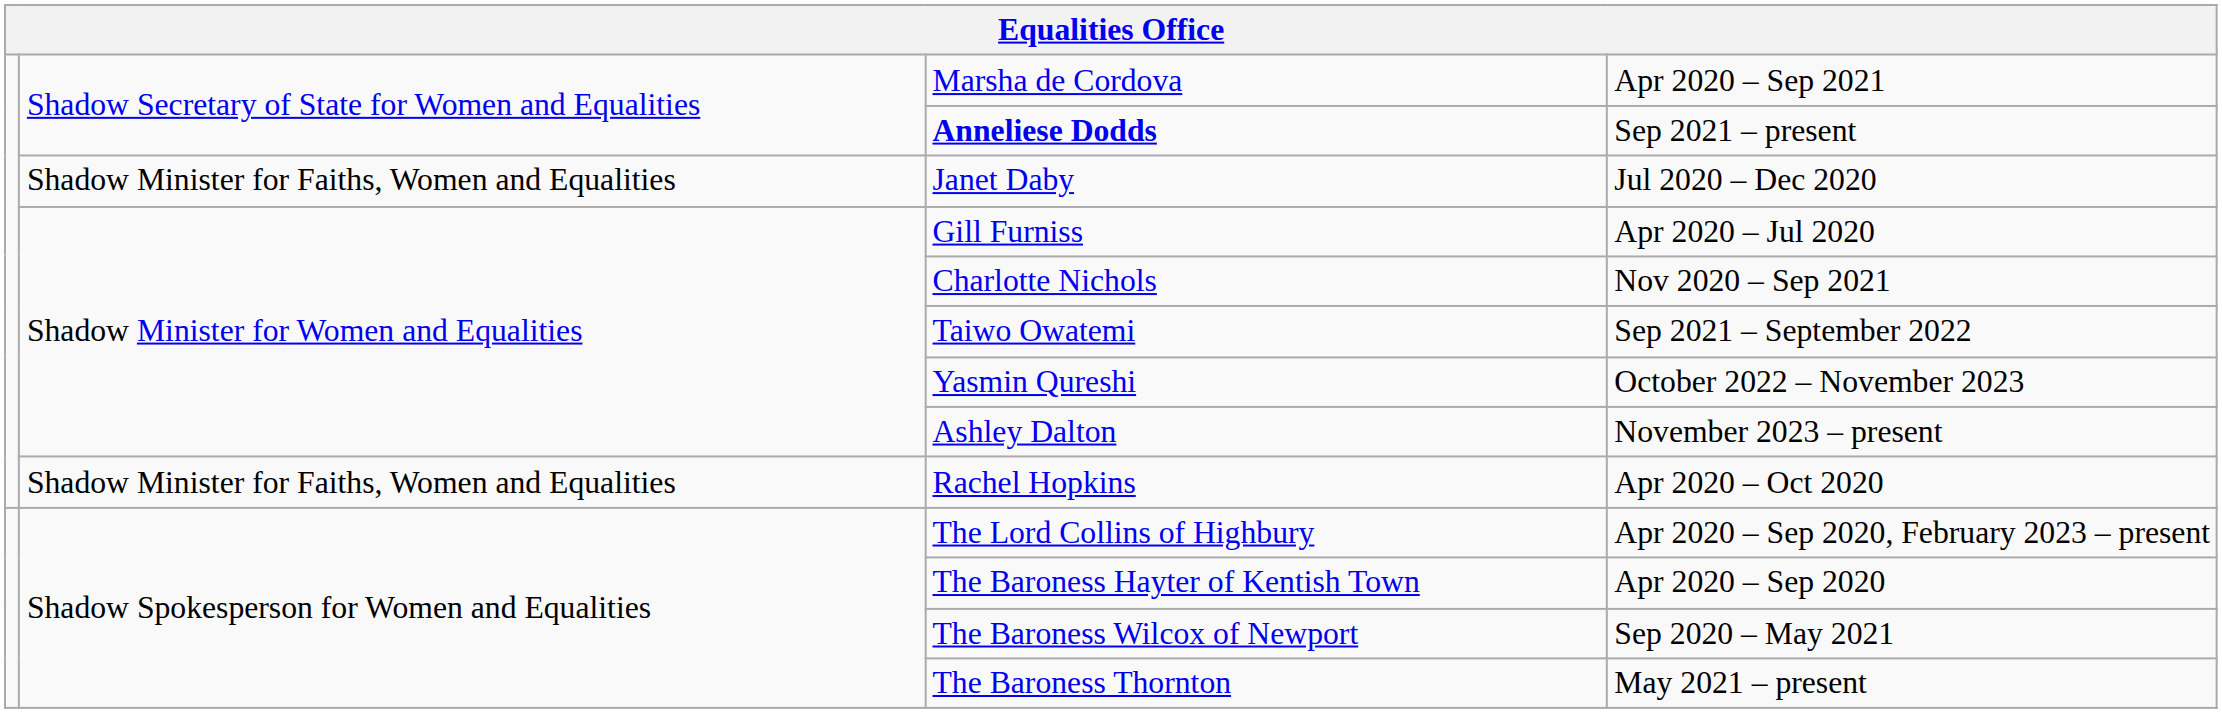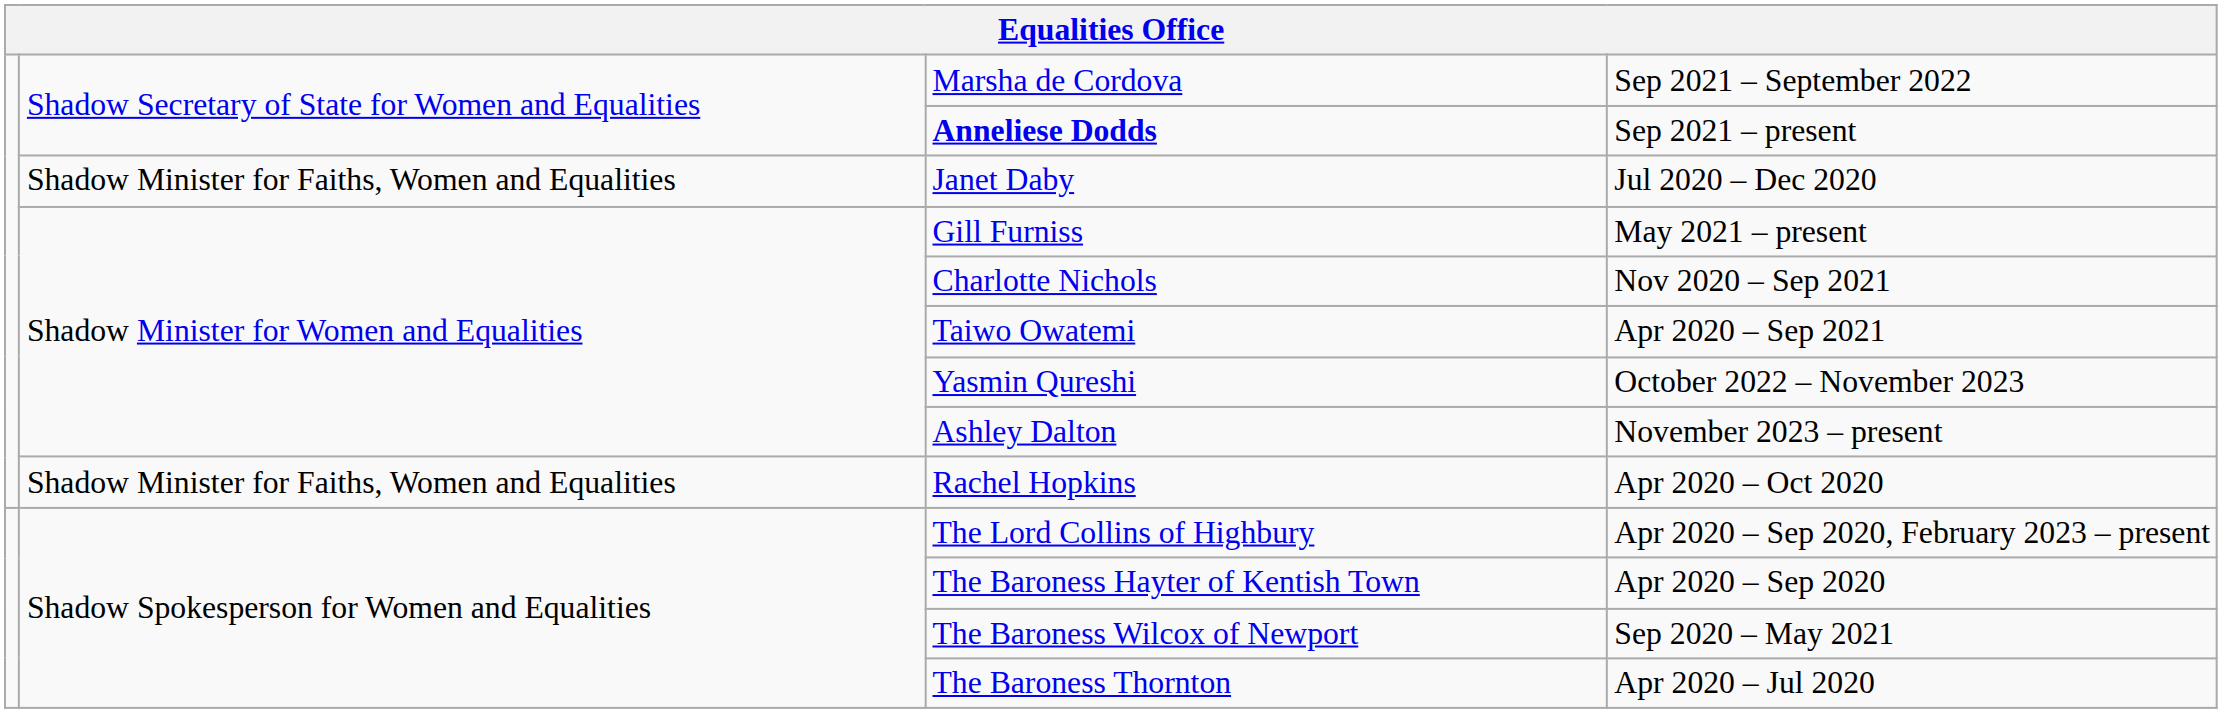(1750, 79) Apr 2020 – Sep 2021 -> (1793, 79) Sep 2021 – September 2022
(1745, 230) Apr 2020 – Jul 2020 -> (1741, 230) May 2021 – present
(1793, 331) Sep 2021 – September 2022 -> (1750, 331) Apr 2020 – Sep 2021
(1741, 682) May 2021 – present -> (1745, 682) Apr 2020 – Jul 2020
